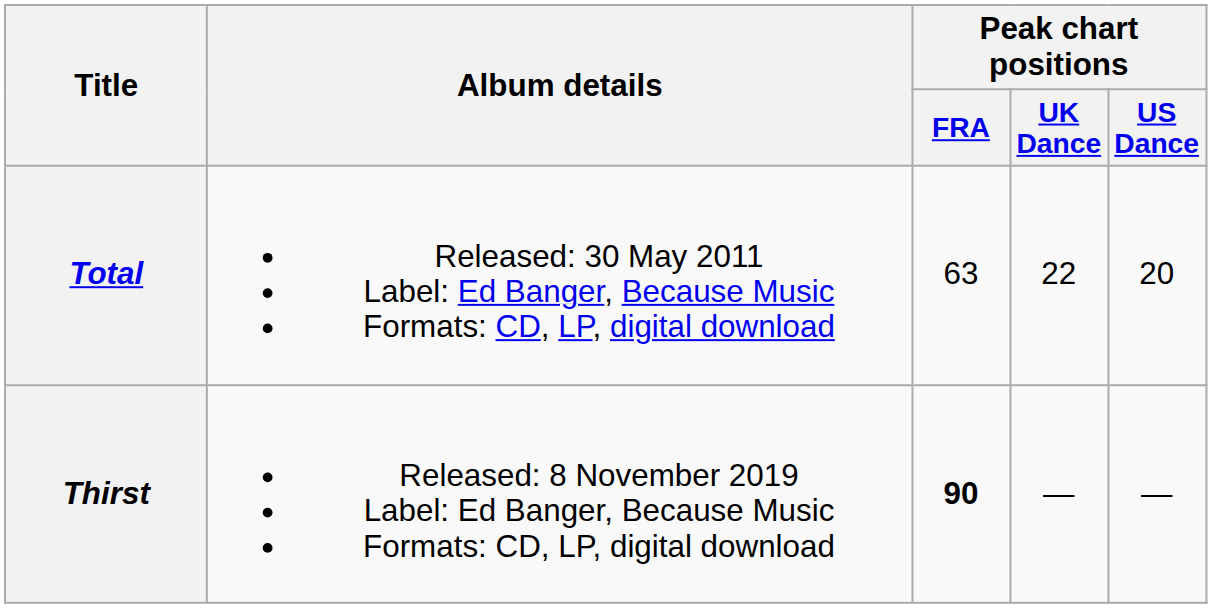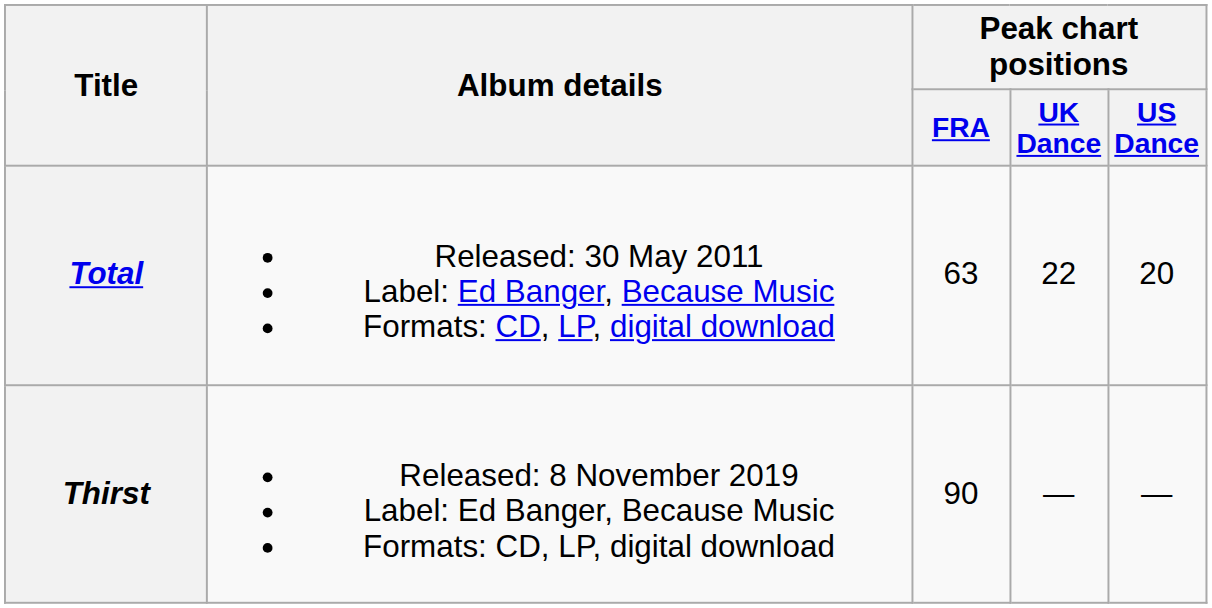(961, 492) bold -> (961, 492) normal
